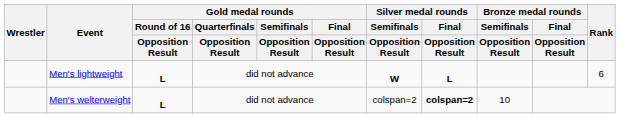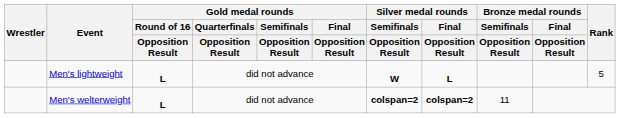(601, 73) 6 -> (601, 73) 5
(395, 100) normal -> (395, 100) bold
(505, 100) 10 -> (505, 100) 11
